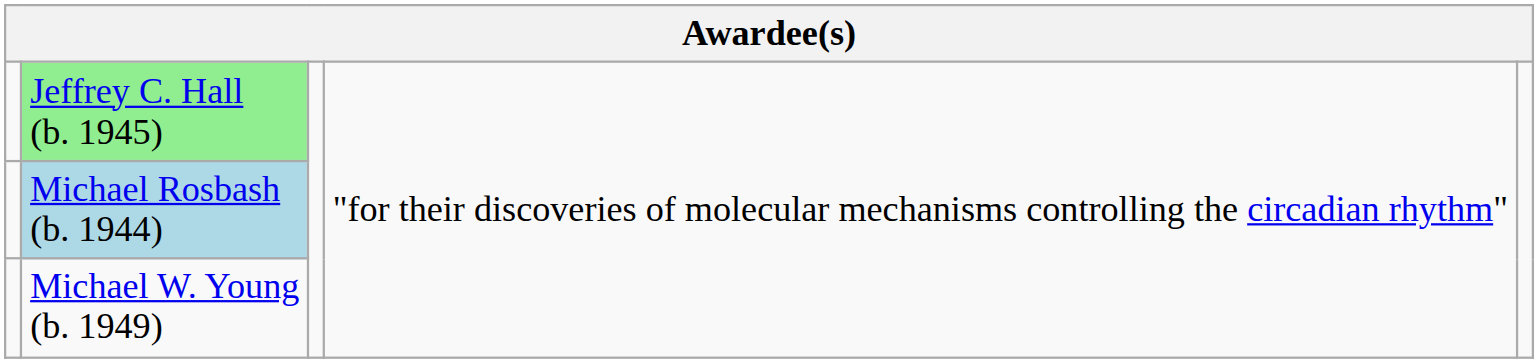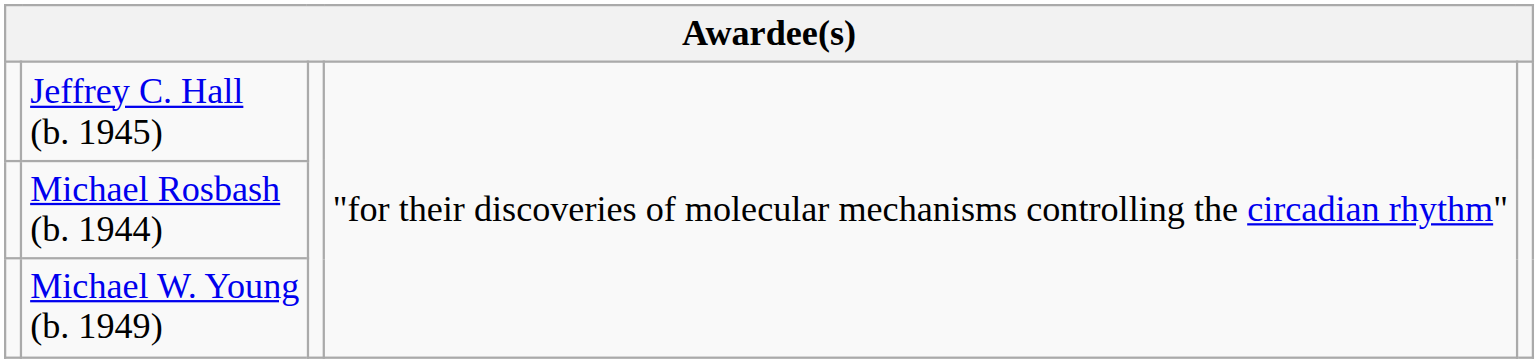(137, 110) lightgreen background -> (137, 110) no background
(155, 208) lightblue background -> (155, 208) no background
